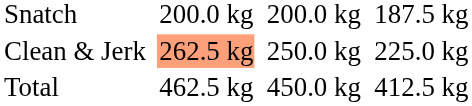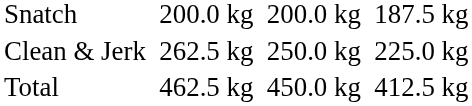(206, 50) lightsalmon background -> (206, 50) no background
